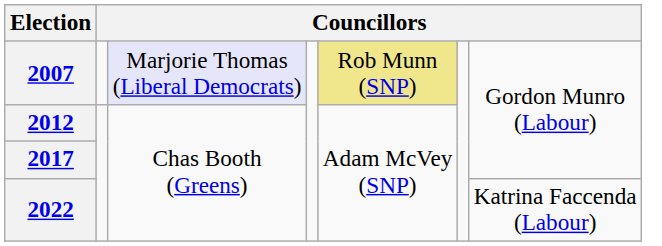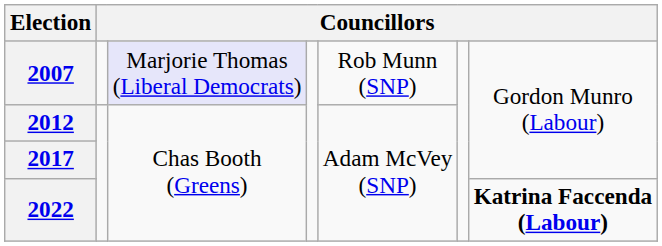(388, 72) khaki background -> (388, 72) no background
(555, 209) normal -> (563, 209) bold
